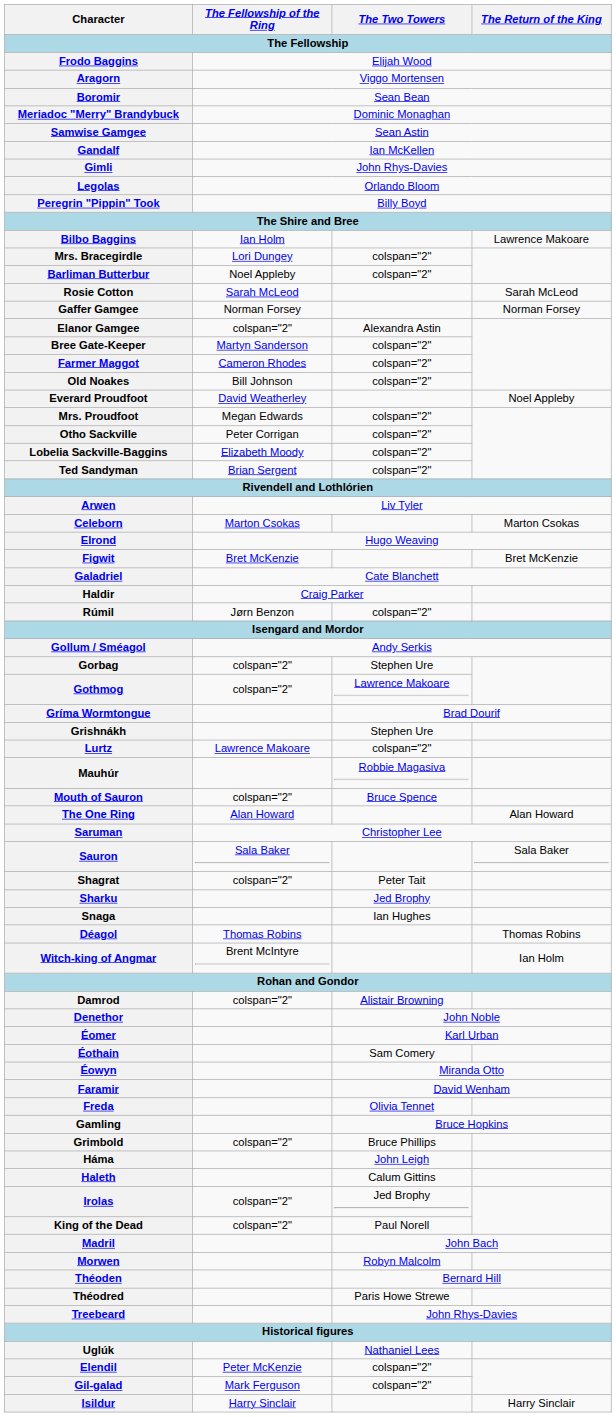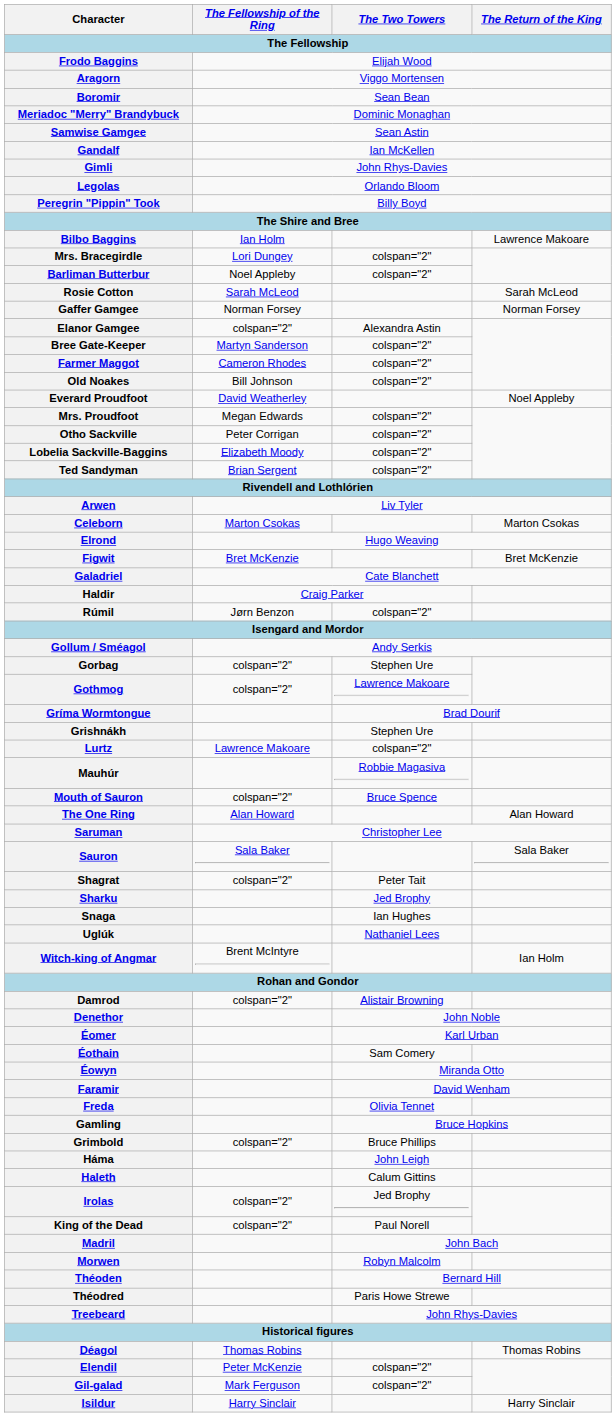rows swapped: (98, 1350) <-> (98, 934)
